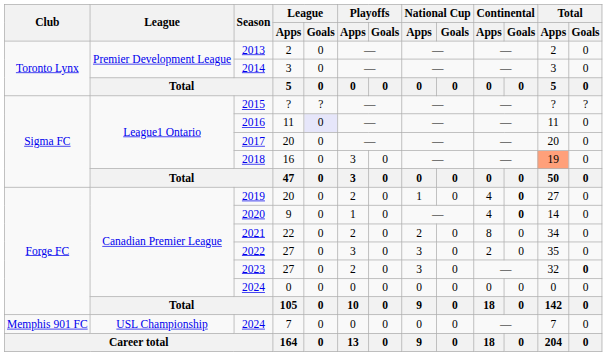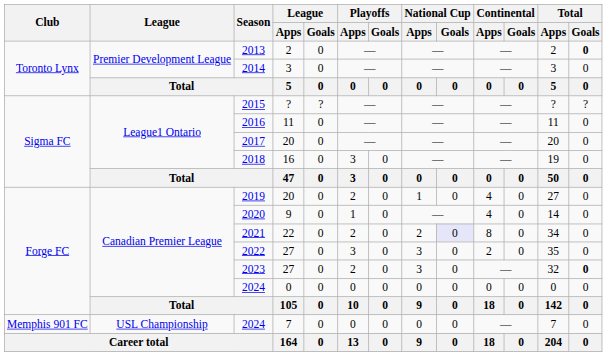(586, 50) normal -> (586, 50) bold
(321, 123) lavender background -> (321, 123) no background
(553, 159) lightsalmon background -> (553, 159) no background
(521, 196) bold -> (521, 196) normal
(521, 214) bold -> (521, 214) normal
(455, 232) no background -> (455, 232) lavender background
